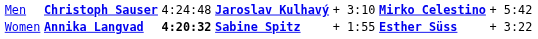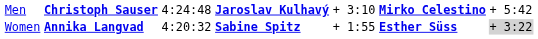(187, 27) bold -> (187, 27) normal
(511, 27) no background -> (511, 27) lightgrey background
